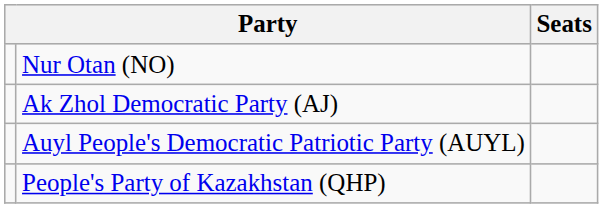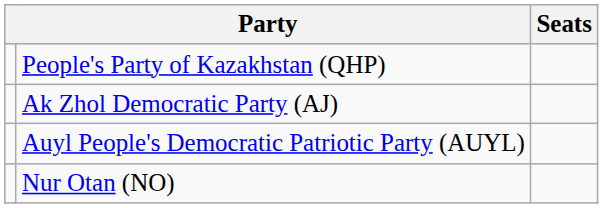rows swapped: (98, 63) <-> (204, 182)
